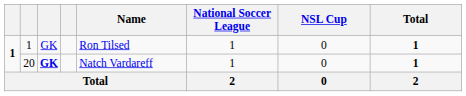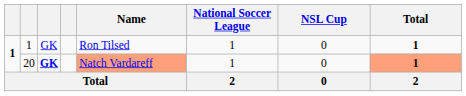(116, 63) no background -> (116, 63) lightsalmon background
(416, 63) no background -> (416, 63) lightsalmon background
